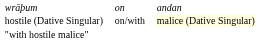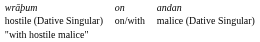(206, 21) lightyellow background -> (206, 21) no background
